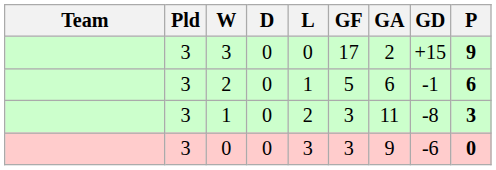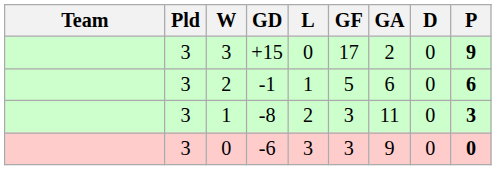columns swapped: (267, 20) <-> (430, 20)
